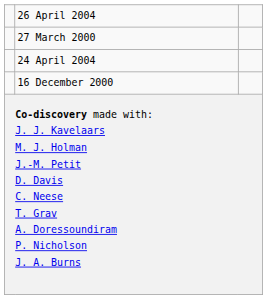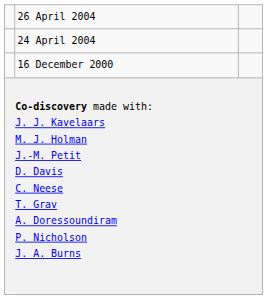- row: (56, 38)
